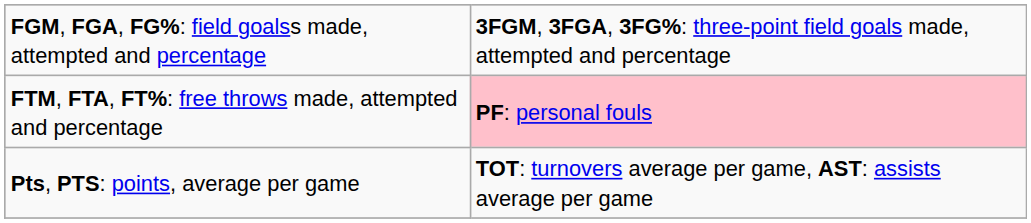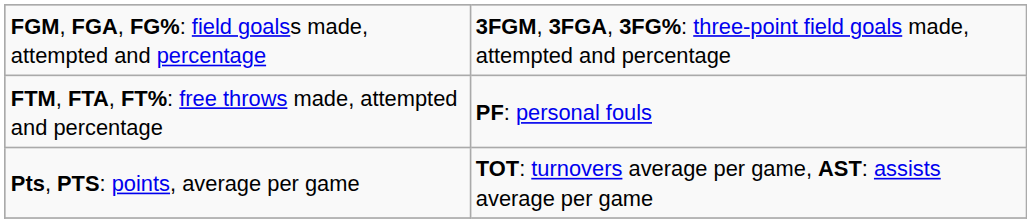(564, 112) pink background -> (564, 112) no background
